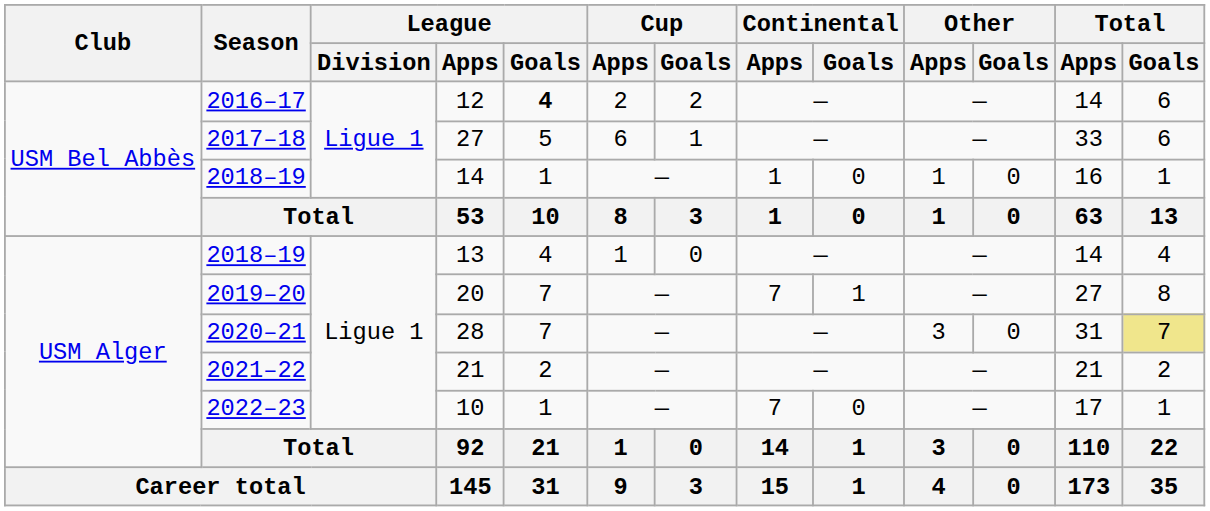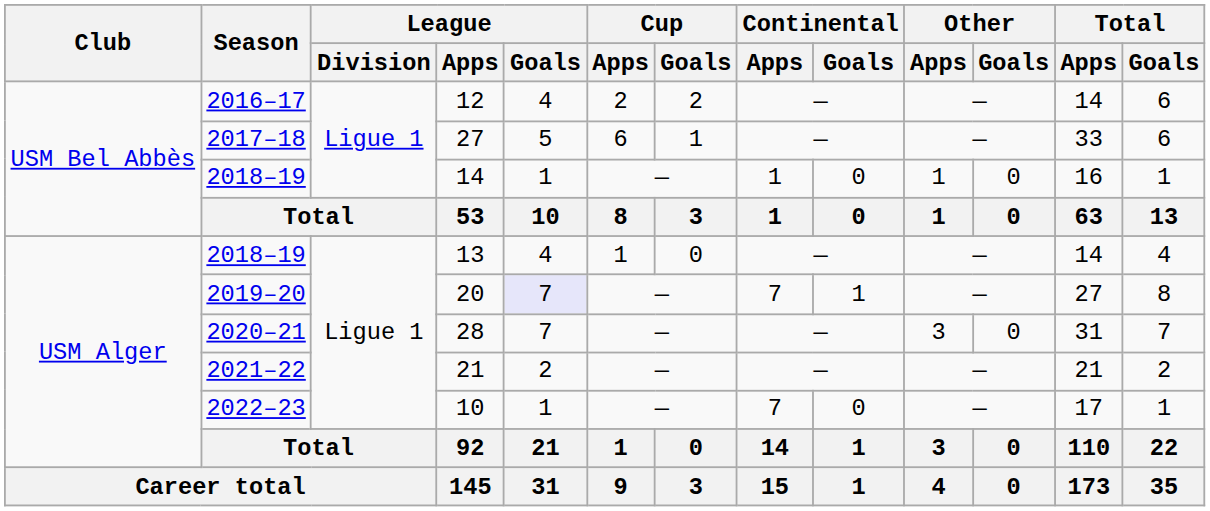(545, 101) bold -> (545, 101) normal
(545, 294) no background -> (545, 294) lavender background
(1164, 333) khaki background -> (1164, 333) no background
